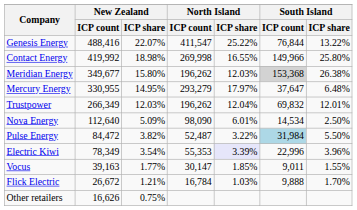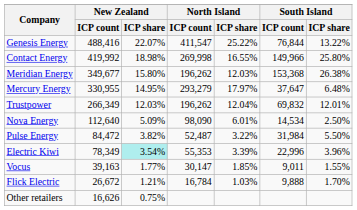(288, 74) lightgrey background -> (288, 74) no background
(291, 136) lightblue background -> (291, 136) no background
(153, 151) no background -> (153, 151) paleturquoise background
(245, 151) lavender background -> (245, 151) no background
